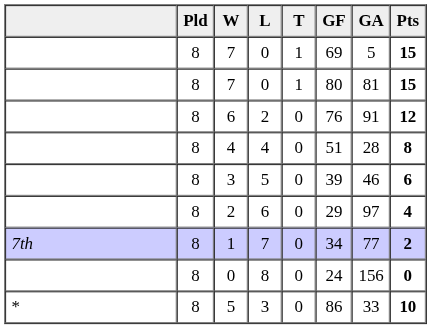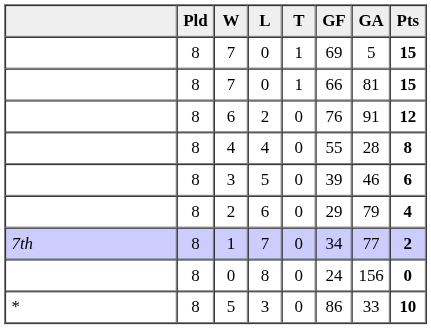(334, 84) 80 -> (334, 84) 66
(334, 148) 51 -> (334, 148) 55
(371, 211) 97 -> (371, 211) 79
